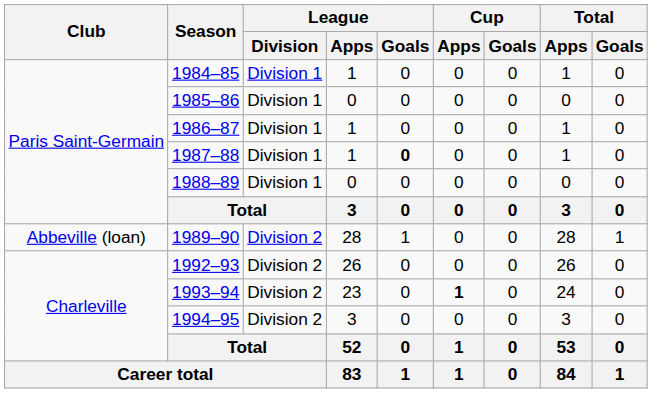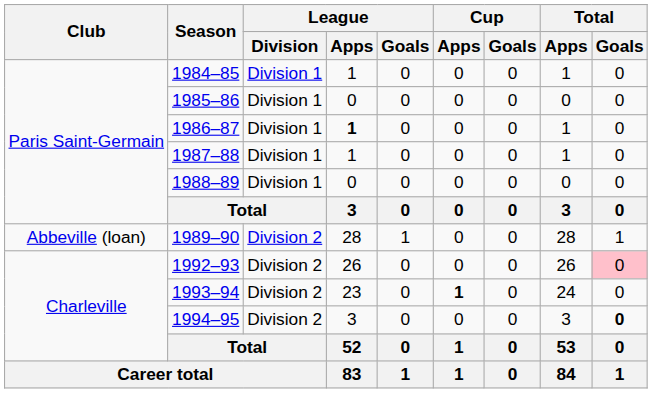(352, 127) normal -> (352, 127) bold
(405, 155) bold -> (405, 155) normal
(620, 264) no background -> (620, 264) pink background
(620, 319) normal -> (620, 319) bold
